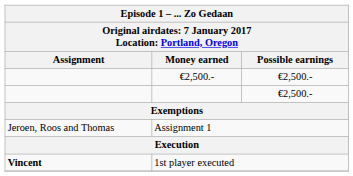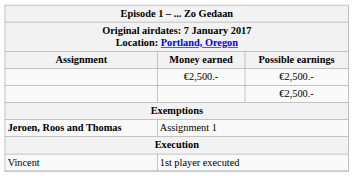(61, 128) normal -> (65, 128) bold
(25, 162) bold -> (24, 162) normal
